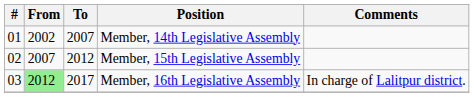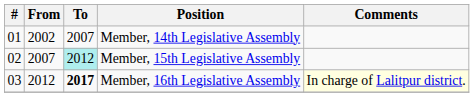(80, 59) no background -> (80, 59) paleturquoise background
(41, 80) lightgreen background -> (41, 80) no background
(80, 80) normal -> (80, 80) bold
(386, 80) no background -> (386, 80) lightyellow background
